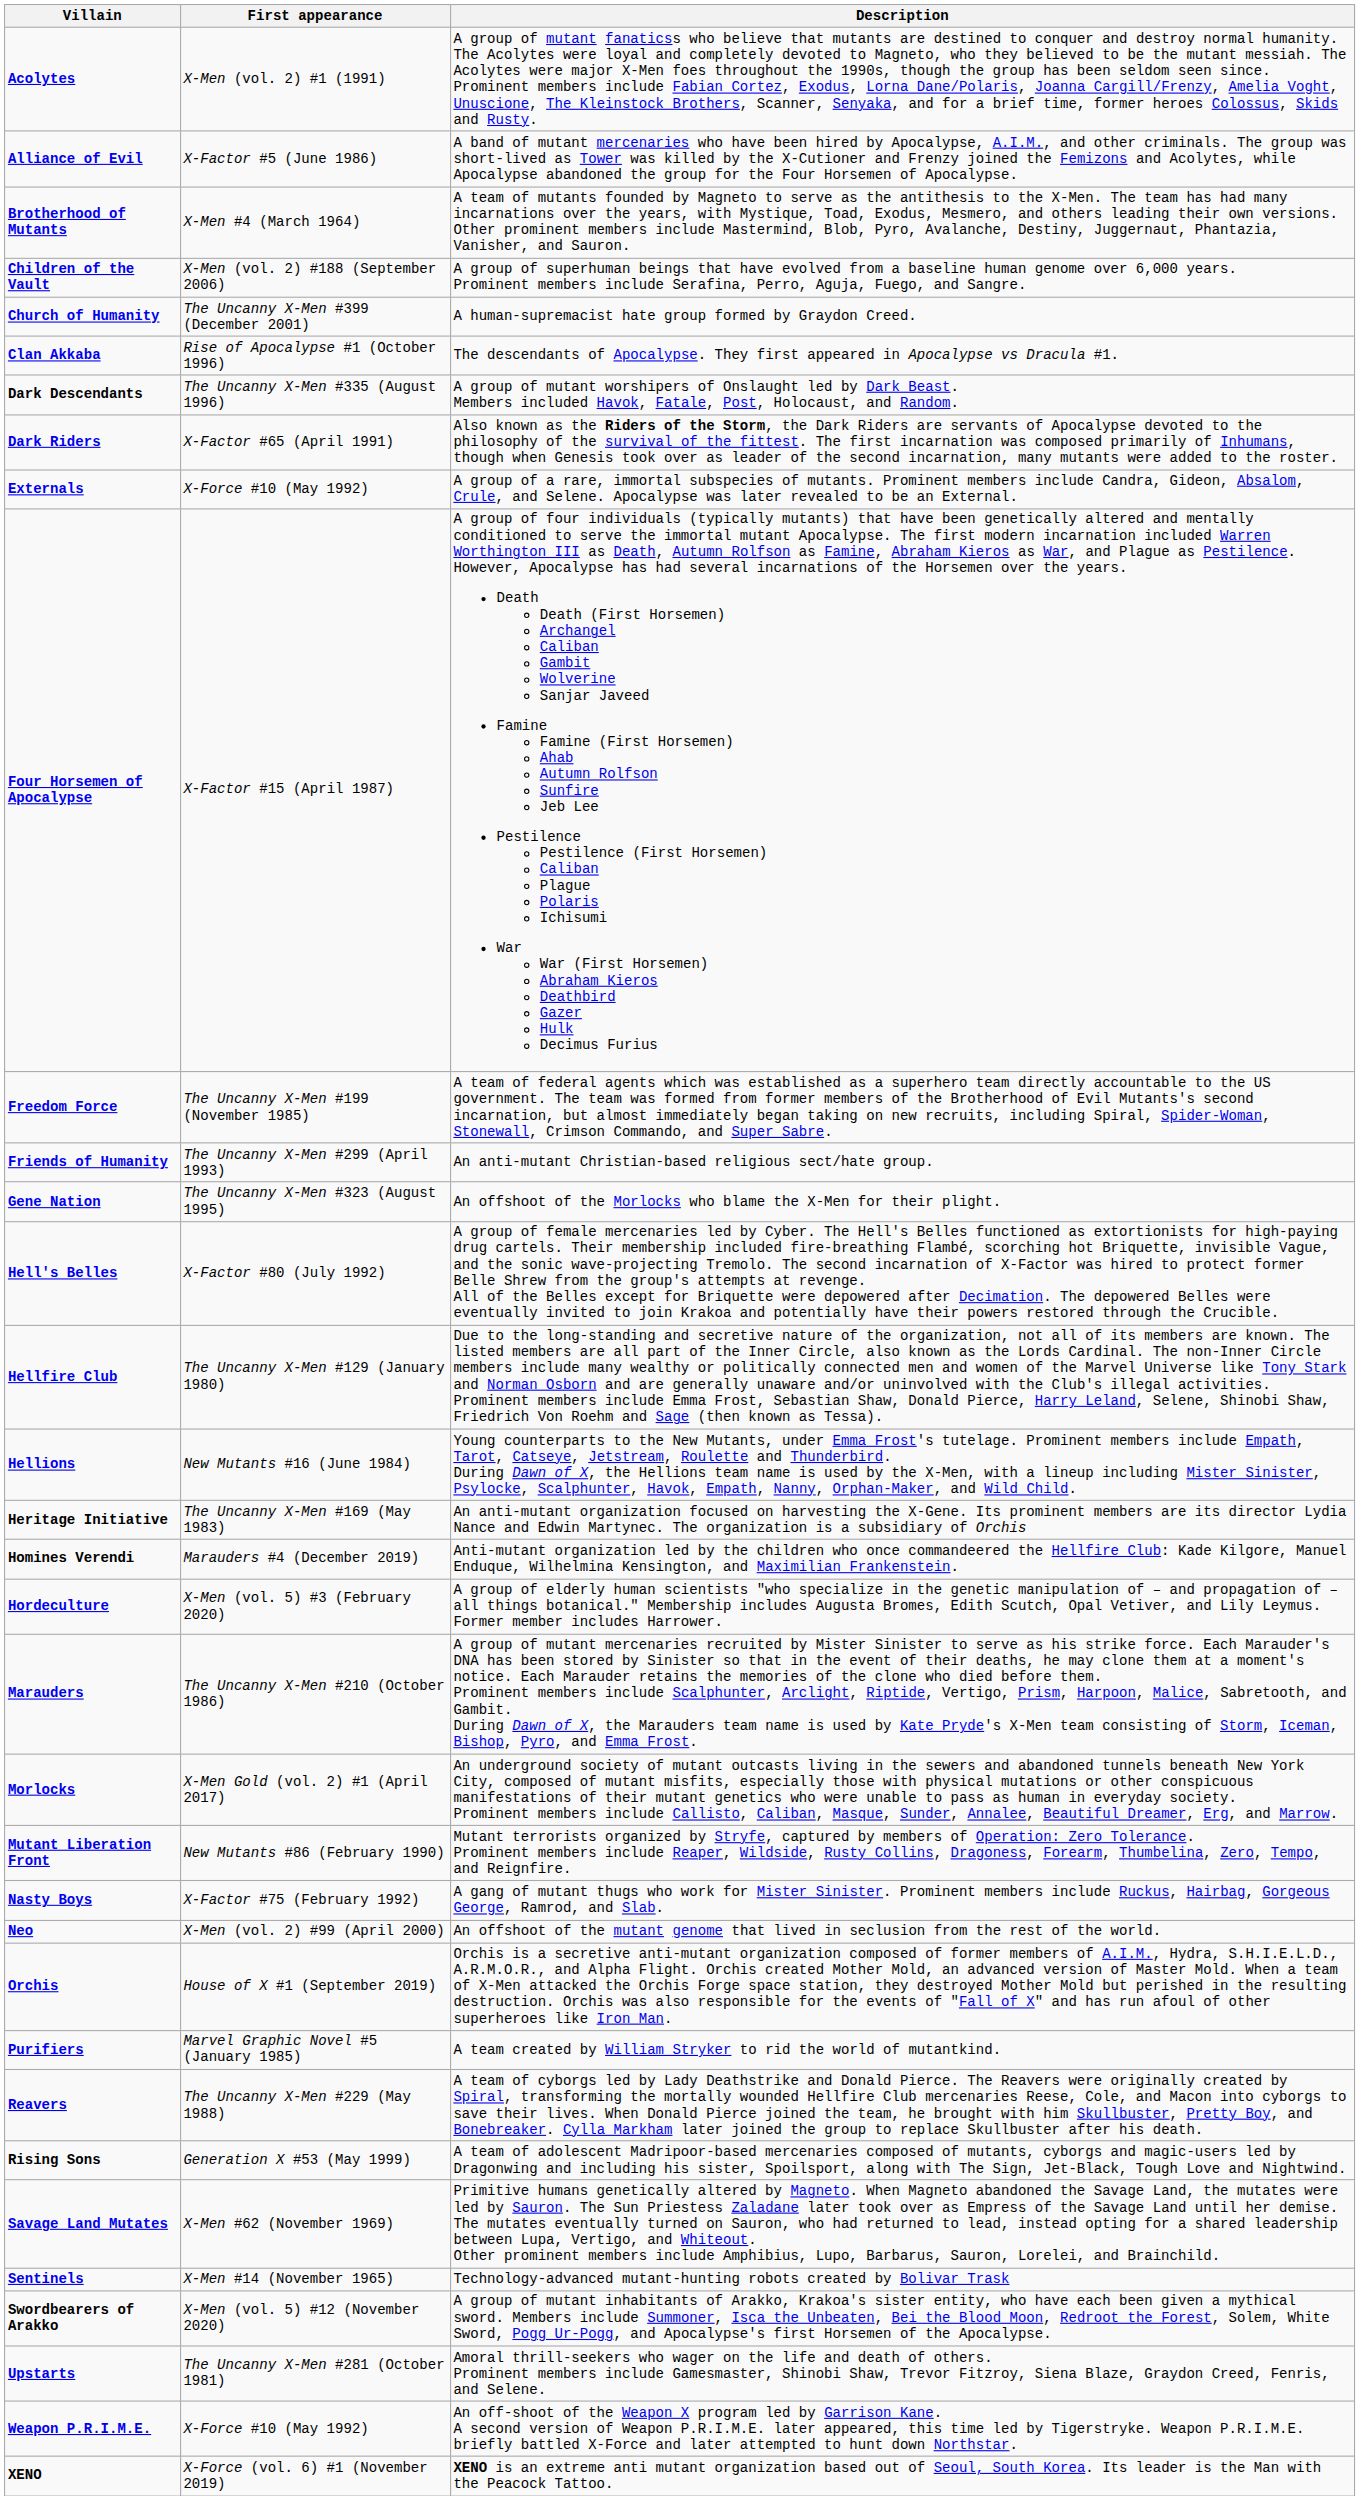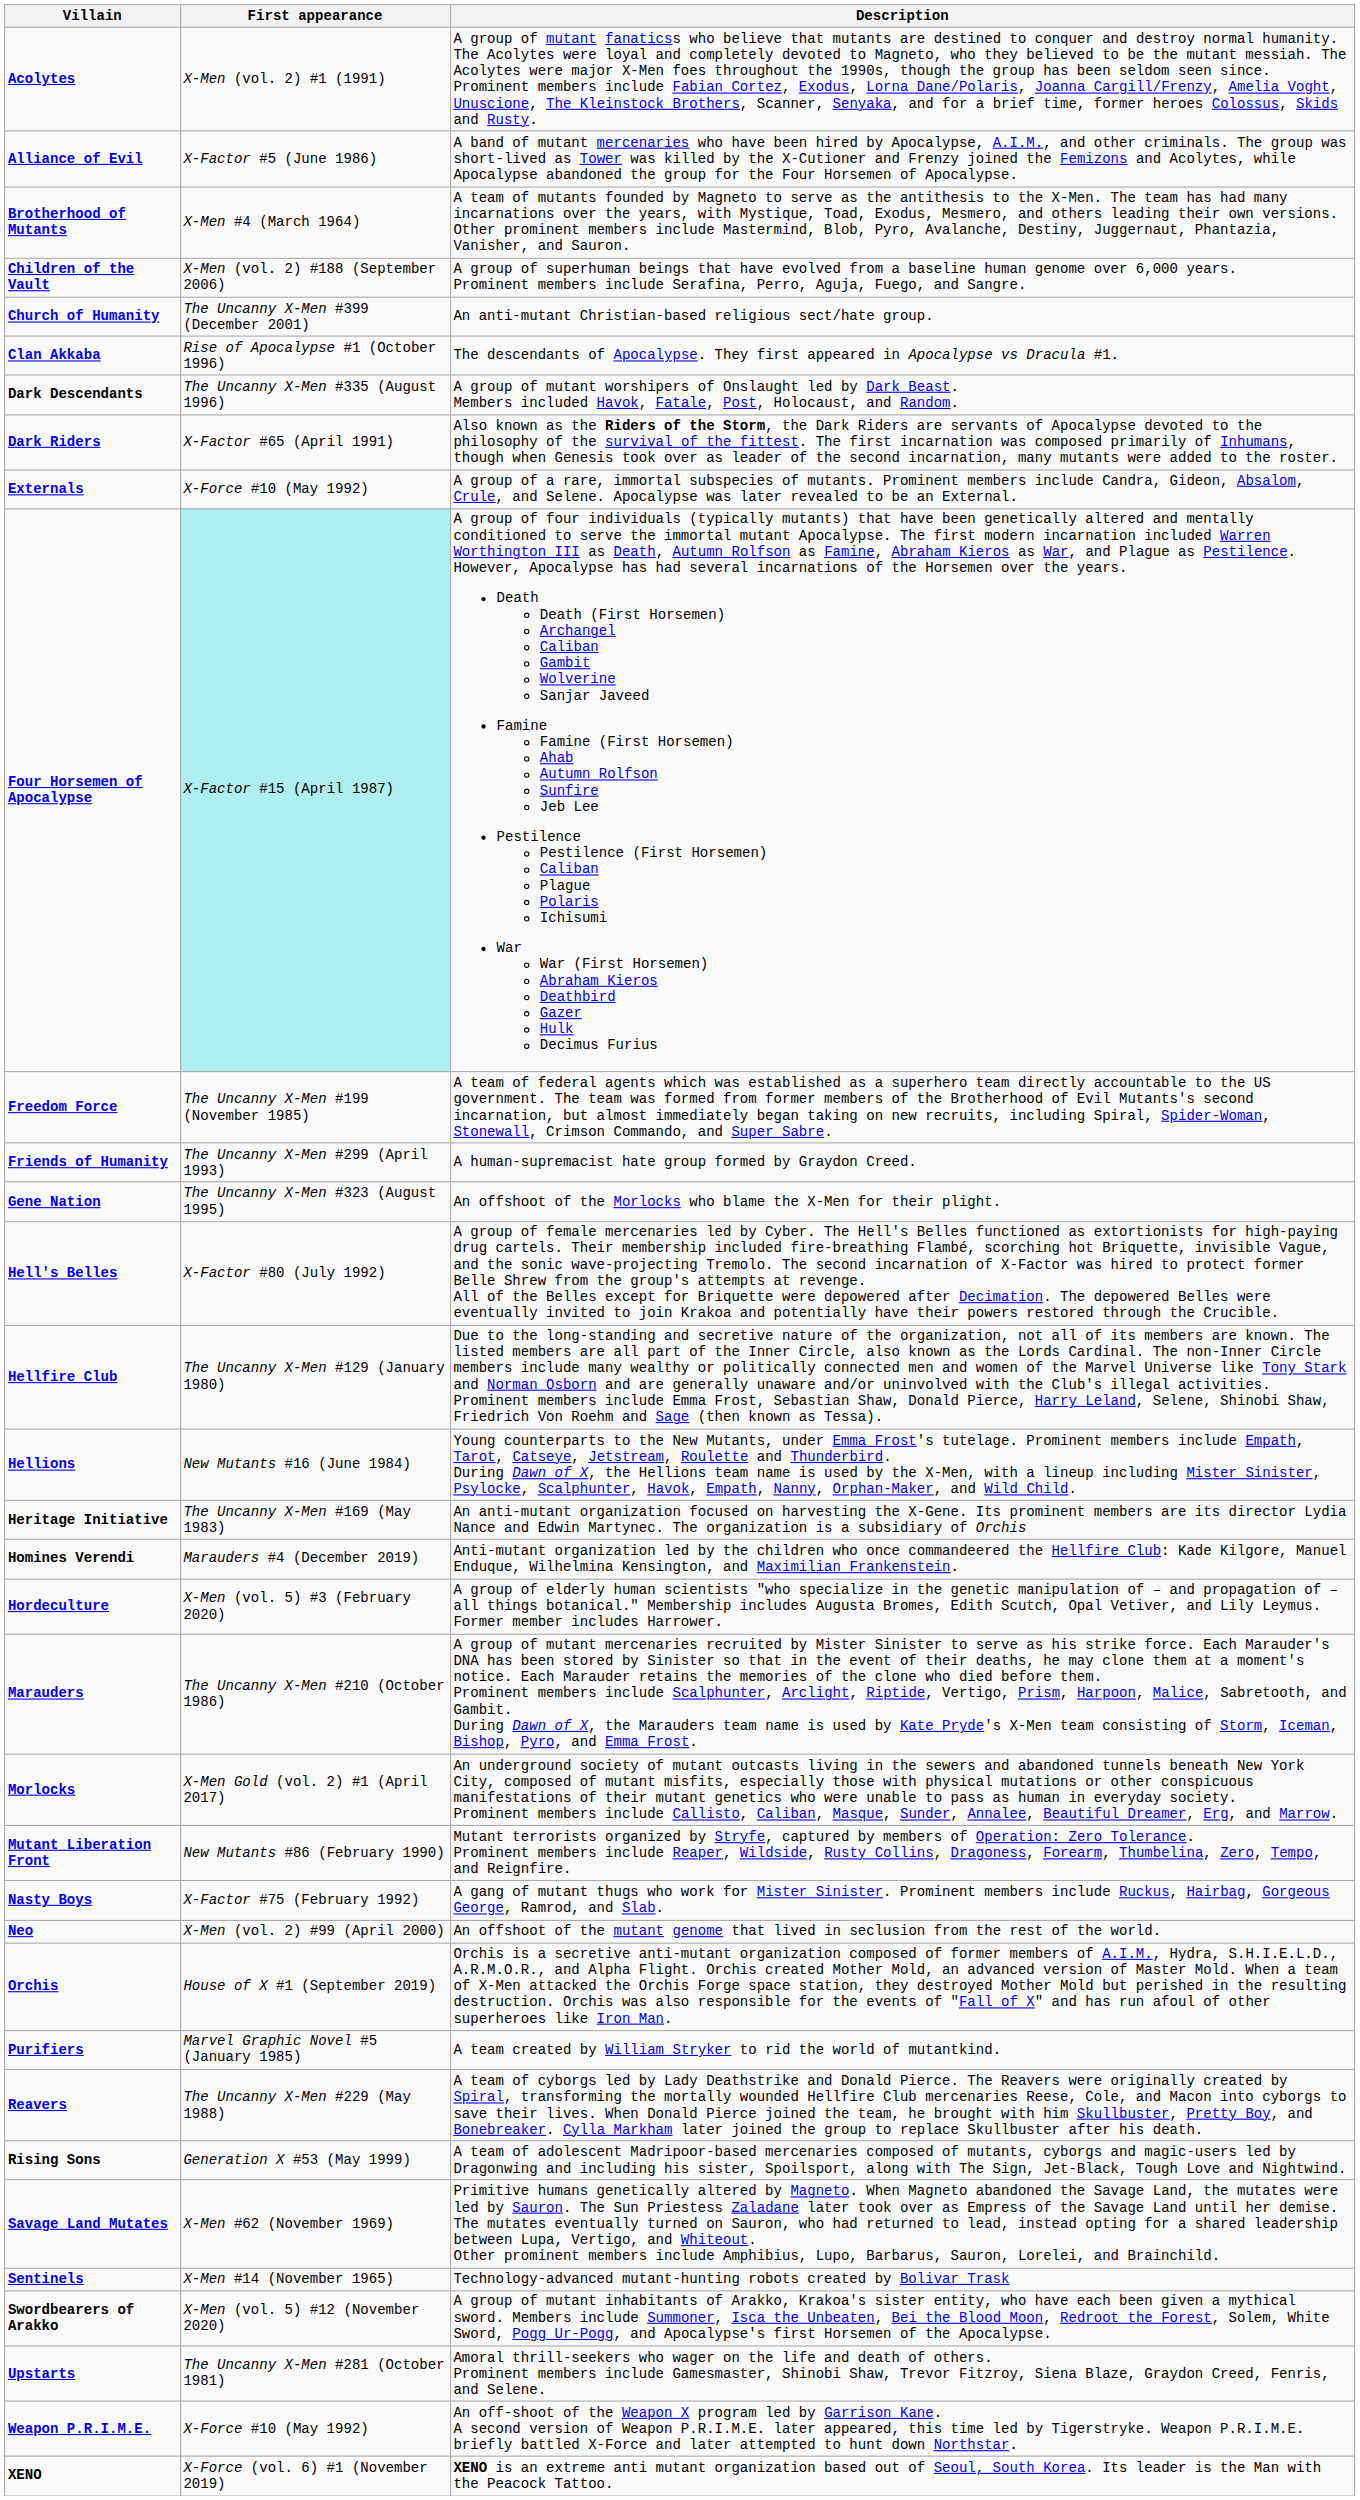(685, 317) A human-supremacist hate group formed by Graydon Creed. -> (694, 317) An anti-mutant Christian-based religious sect/hate group.
(289, 790) no background -> (289, 790) paleturquoise background
(694, 1163) An anti-mutant Christian-based religious sect/hate group. -> (685, 1163) A human-supremacist hate group formed by Graydon Creed.
